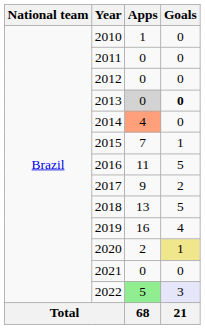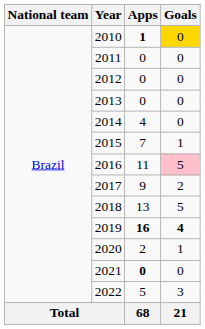(143, 36) normal -> (143, 36) bold
(180, 36) no background -> (180, 36) gold background
(143, 100) lightgrey background -> (143, 100) no background
(180, 100) bold -> (180, 100) normal
(143, 121) lightsalmon background -> (143, 121) no background
(180, 164) no background -> (180, 164) pink background
(143, 228) normal -> (143, 228) bold
(180, 228) normal -> (180, 228) bold
(180, 249) khaki background -> (180, 249) no background
(143, 270) normal -> (143, 270) bold
(143, 292) lightgreen background -> (143, 292) no background
(180, 292) lavender background -> (180, 292) no background
